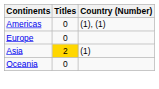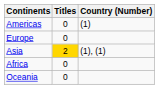(93, 24) (1), (1) -> (85, 24) (1)
(85, 50) (1) -> (93, 50) (1), (1)
+ row: (17, 64)
